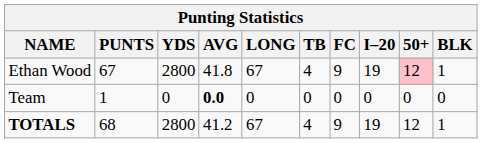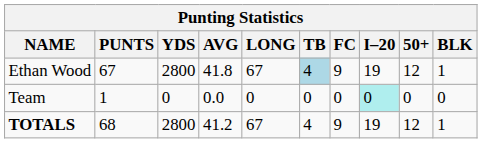(307, 71) no background -> (307, 71) lightblue background
(411, 71) pink background -> (411, 71) no background
(214, 97) bold -> (214, 97) normal
(368, 97) no background -> (368, 97) paleturquoise background
